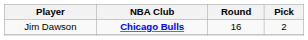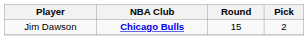(236, 27) 16 -> (236, 27) 15
